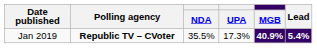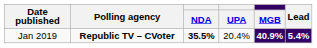(201, 36) normal -> (201, 36) bold
(237, 36) 17.3% -> (237, 36) 20.4%
